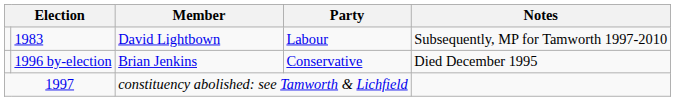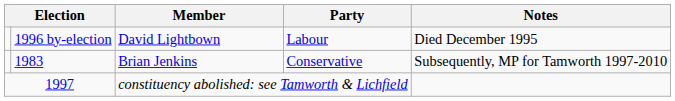(29, 38) 1983 -> (63, 38) 1996 by-election
(541, 38) Subsequently, MP for Tamworth 1997-2010 -> (476, 38) Died December 1995
(63, 61) 1996 by-election -> (29, 61) 1983
(476, 61) Died December 1995 -> (541, 61) Subsequently, MP for Tamworth 1997-2010
